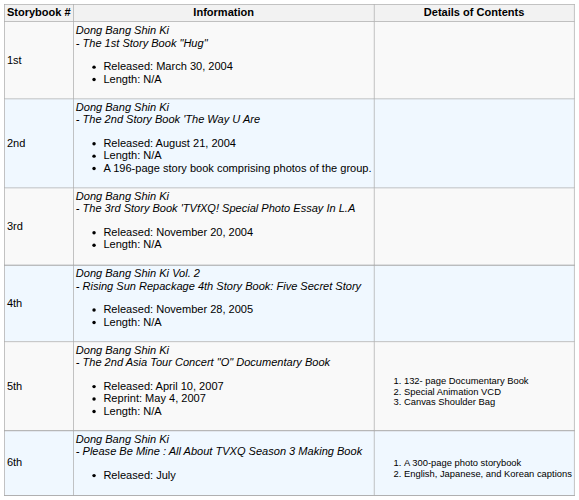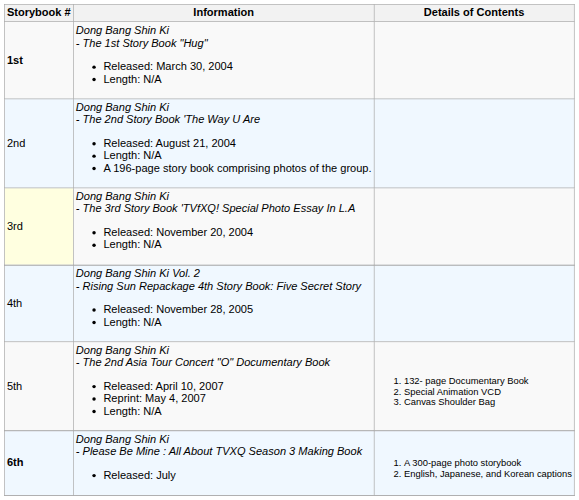(14, 60) normal -> (15, 60) bold
(15, 226) no background -> (15, 226) lightyellow background
(15, 463) normal -> (15, 463) bold
